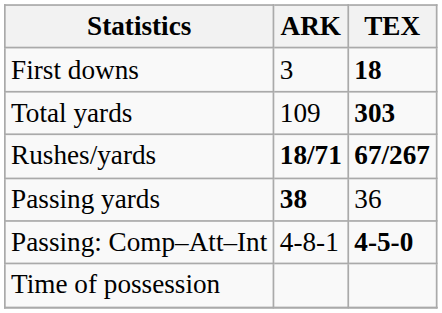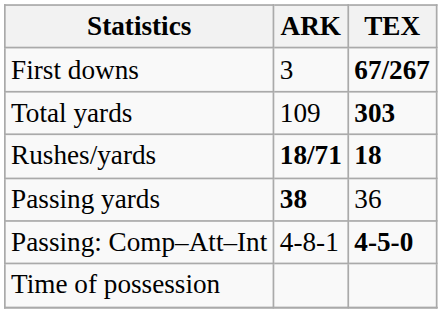(368, 69) 18 -> (392, 69) 67/267
(392, 155) 67/267 -> (368, 155) 18
